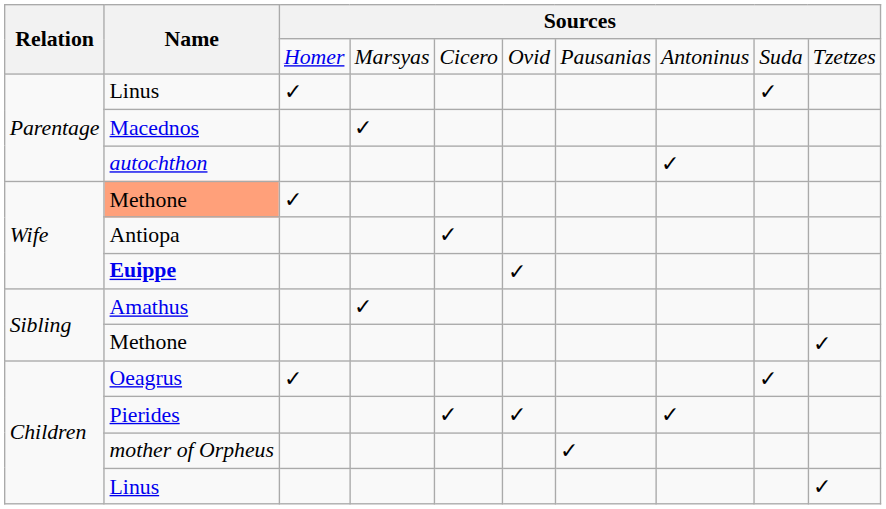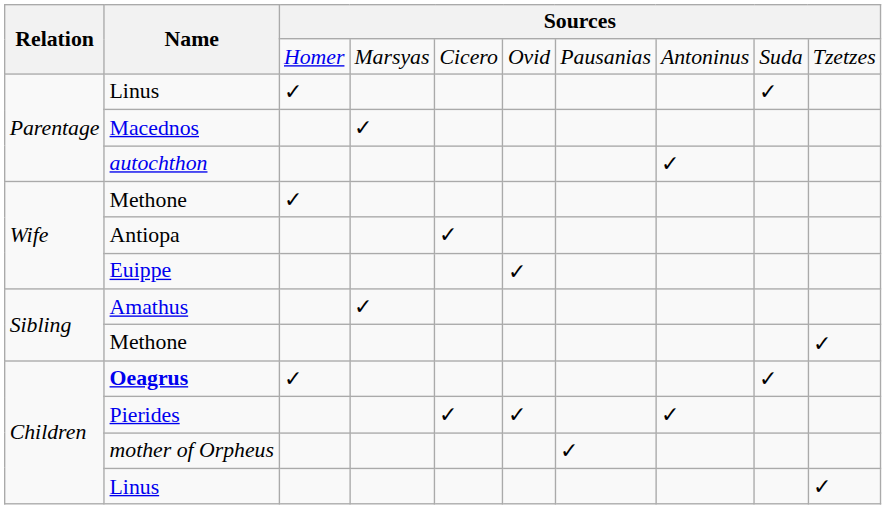(148, 199) lightsalmon background -> (148, 199) no background
(143, 270) bold -> (140, 270) normal
(146, 378) normal -> (149, 378) bold
